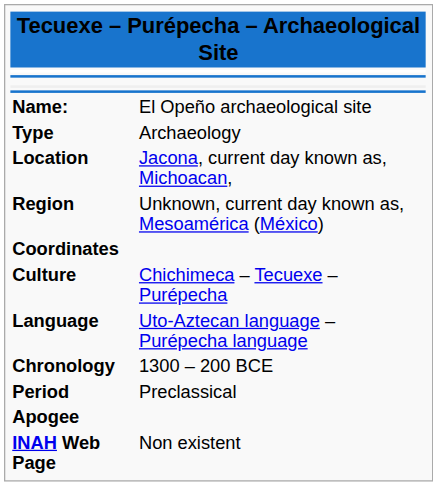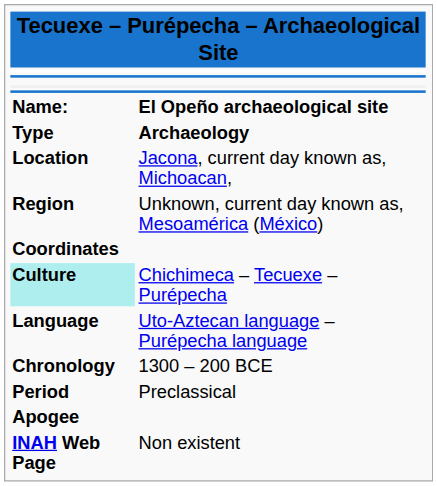(255, 107) normal -> (263, 107) bold
(190, 132) normal -> (194, 132) bold
(44, 274) no background -> (44, 274) paleturquoise background
